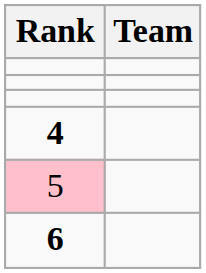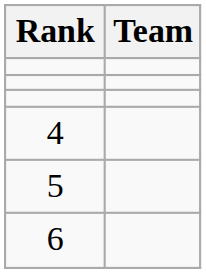(55, 132) bold -> (55, 132) normal
(55, 185) pink background -> (55, 185) no background
(55, 239) bold -> (55, 239) normal
